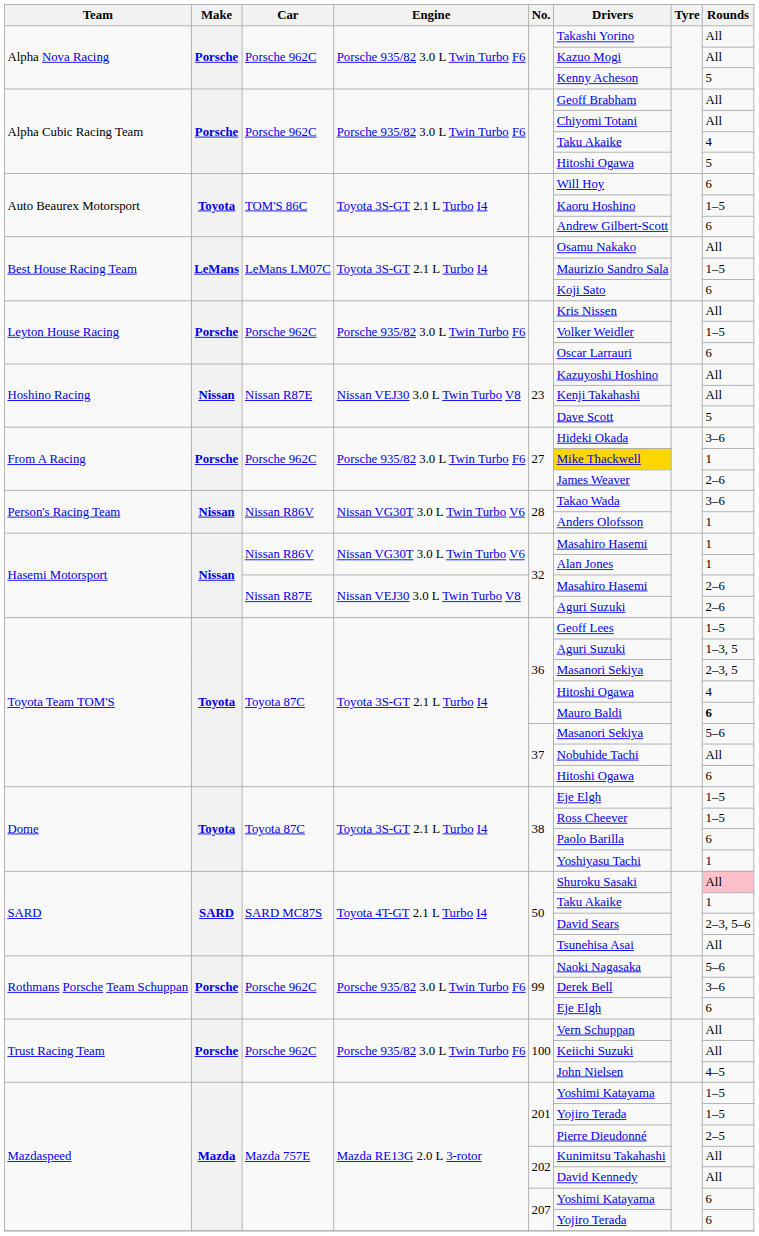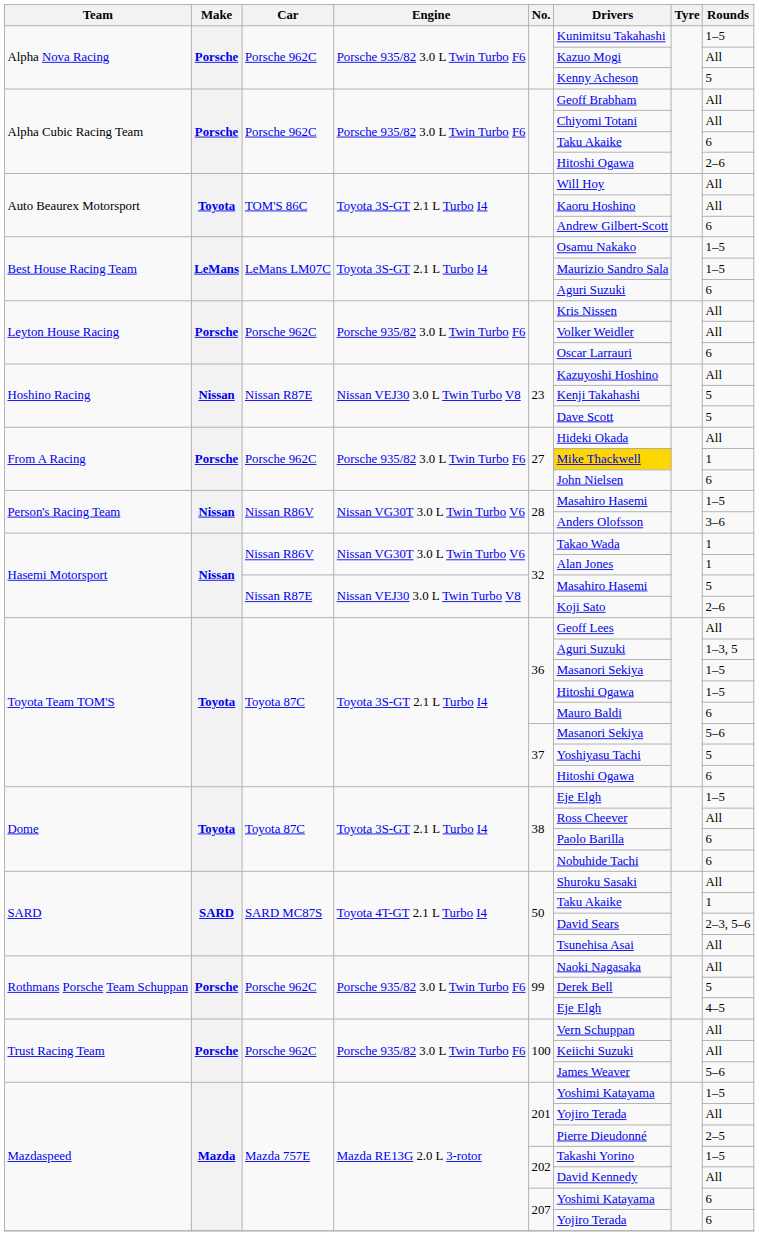(595, 36) Takashi Yorino -> (611, 36) Kunimitsu Takahashi
(714, 36) All -> (715, 36) 1–5
(709, 142) 4 -> (709, 142) 6
(709, 163) 5 -> (715, 163) 2–6
(709, 184) 6 -> (714, 184) All
(715, 205) 1–5 -> (714, 205) All
(714, 247) All -> (715, 247) 1–5
(581, 290) Koji Sato -> (591, 290) Aguri Suzuki
(715, 332) 1–5 -> (714, 332) All
(714, 395) All -> (709, 395) 5
(715, 438) 3–6 -> (714, 438) All
(593, 480) James Weaver -> (590, 480) John Nielsen
(715, 480) 2–6 -> (709, 480) 6
(588, 501) Takao Wada -> (602, 501) Masahiro Hasemi
(715, 501) 3–6 -> (715, 501) 1–5
(709, 522) 1 -> (715, 522) 3–6
(602, 543) Masahiro Hasemi -> (588, 543) Takao Wada
(715, 586) 2–6 -> (709, 586) 5
(591, 607) Aguri Suzuki -> (581, 607) Koji Sato
(715, 628) 1–5 -> (714, 628) All
(722, 670) 2–3, 5 -> (715, 670) 1–5
(709, 691) 4 -> (715, 691) 1–5
(709, 712) bold -> (709, 712) normal
(598, 755) Nobuhide Tachi -> (599, 755) Yoshiyasu Tachi
(714, 755) All -> (709, 755) 5
(715, 818) 1–5 -> (714, 818) All
(599, 860) Yoshiyasu Tachi -> (598, 860) Nobuhide Tachi
(709, 860) 1 -> (709, 860) 6
(714, 882) pink background -> (714, 882) no background
(715, 966) 5–6 -> (714, 966) All
(715, 987) 3–6 -> (709, 987) 5
(709, 1008) 6 -> (715, 1008) 4–5
(590, 1072) John Nielsen -> (593, 1072) James Weaver
(715, 1072) 4–5 -> (715, 1072) 5–6
(715, 1114) 1–5 -> (714, 1114) All
(611, 1156) Kunimitsu Takahashi -> (595, 1156) Takashi Yorino
(714, 1156) All -> (715, 1156) 1–5
